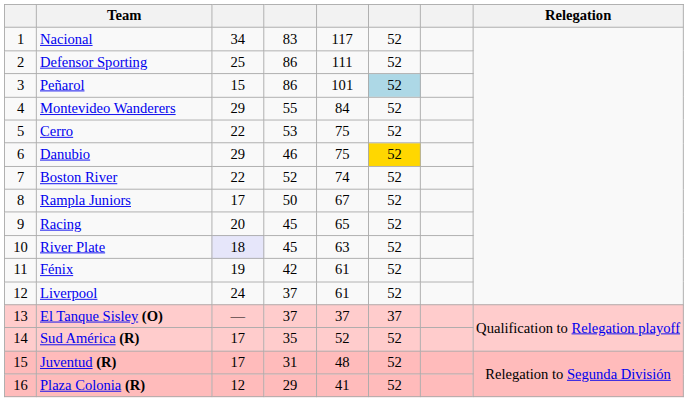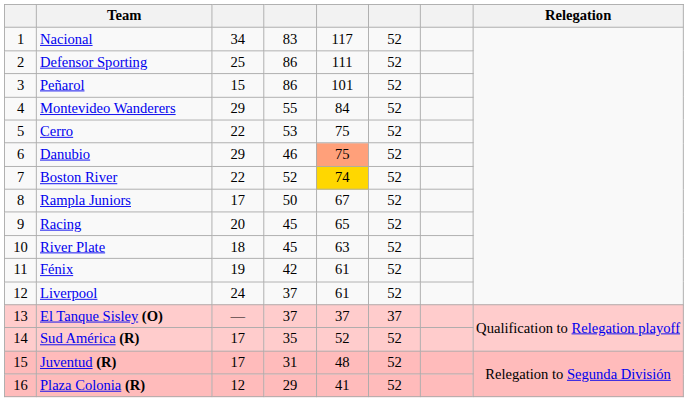(394, 85) lightblue background -> (394, 85) no background
(342, 154) no background -> (342, 154) lightsalmon background
(394, 154) gold background -> (394, 154) no background
(342, 177) no background -> (342, 177) gold background
(238, 246) lavender background -> (238, 246) no background
